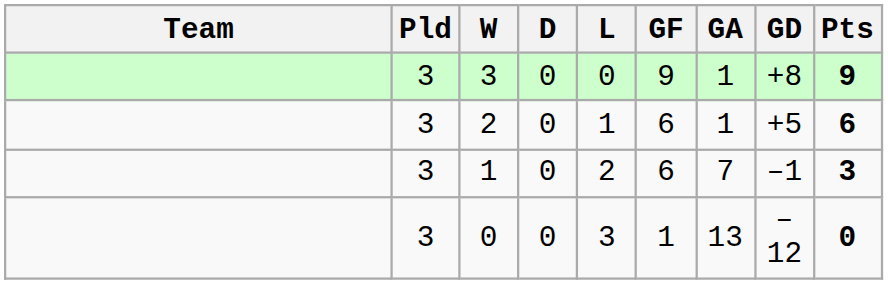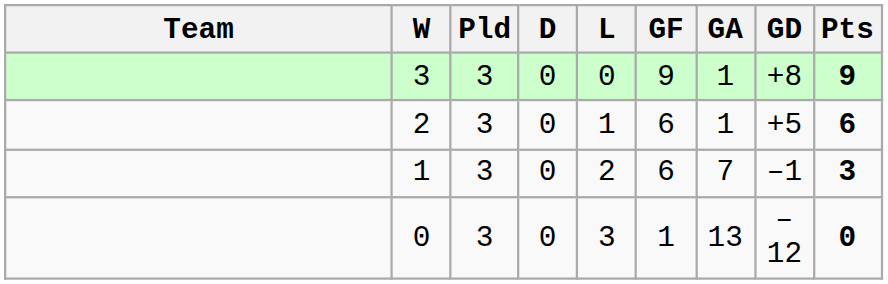columns swapped: (425, 29) <-> (488, 29)
